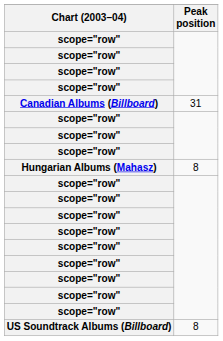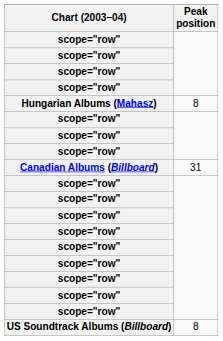rows swapped: (89, 103) <-> (89, 167)
